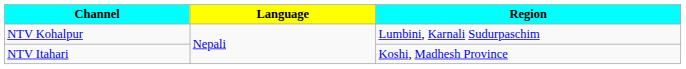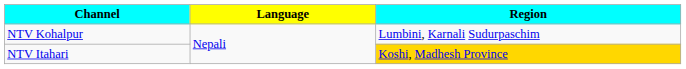(443, 53) no background -> (443, 53) gold background
